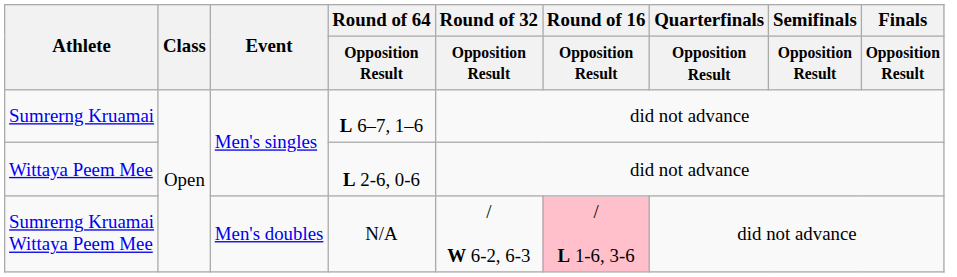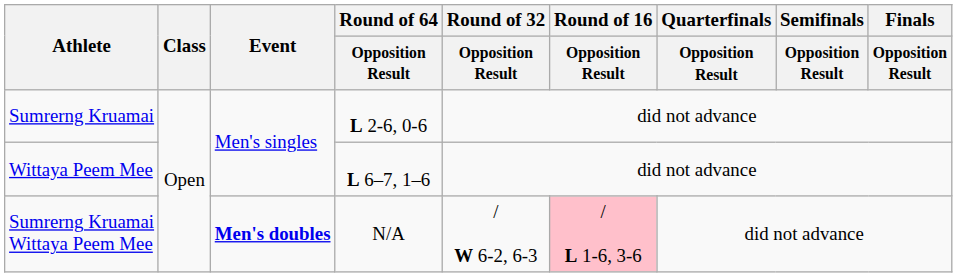(381, 127) L 6–7, 1–6 -> (389, 127) L 2-6, 0-6
(381, 180) L 2-6, 0-6 -> (389, 180) L 6–7, 1–6
(269, 233) normal -> (273, 233) bold
